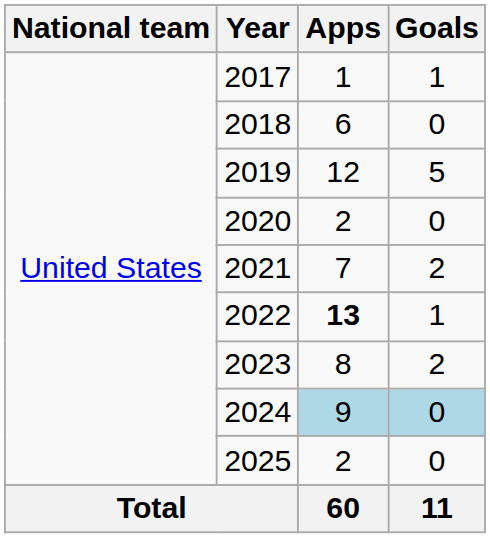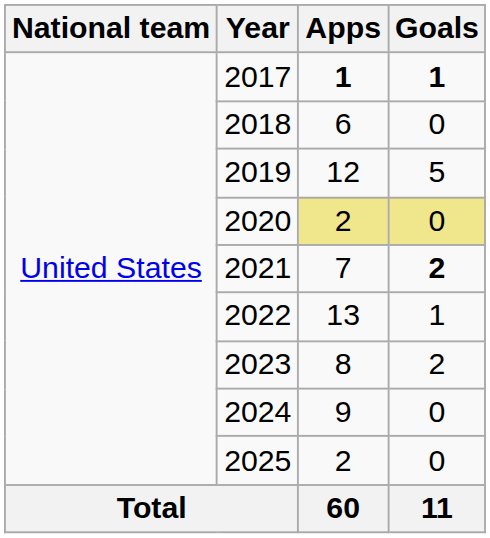(343, 76) normal -> (343, 76) bold
(437, 76) normal -> (437, 76) bold
(343, 220) no background -> (343, 220) khaki background
(437, 220) no background -> (437, 220) khaki background
(437, 268) normal -> (437, 268) bold
(343, 316) bold -> (343, 316) normal
(343, 412) lightblue background -> (343, 412) no background
(437, 412) lightblue background -> (437, 412) no background
